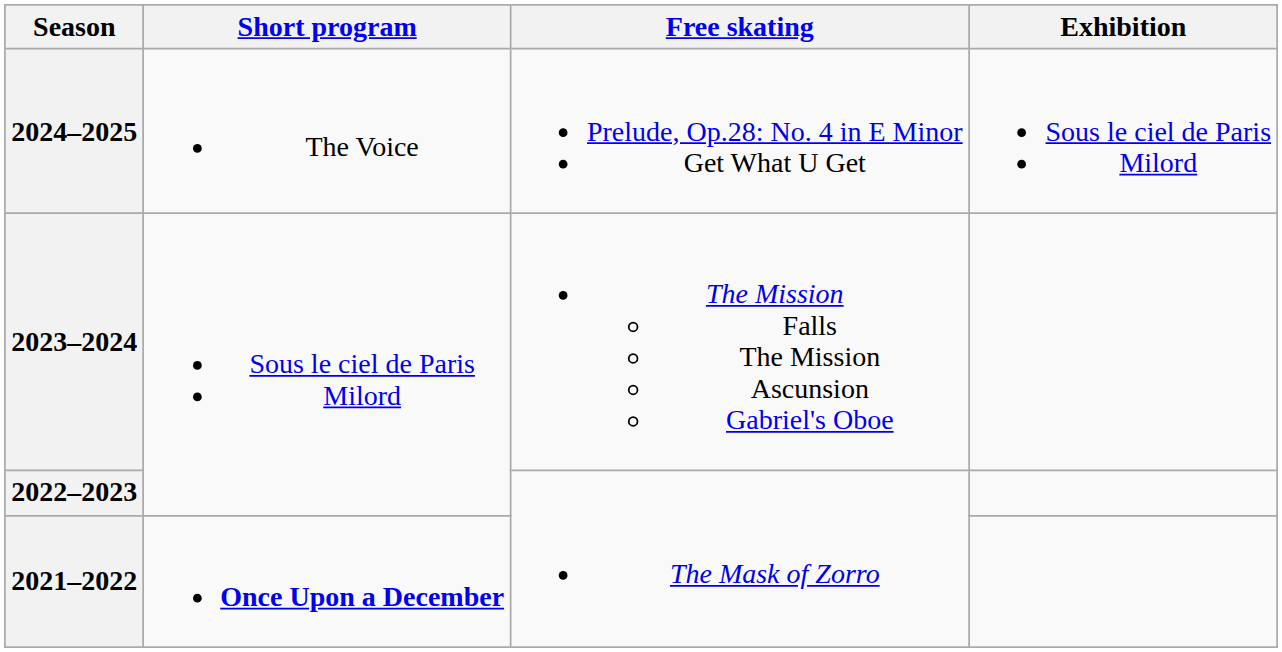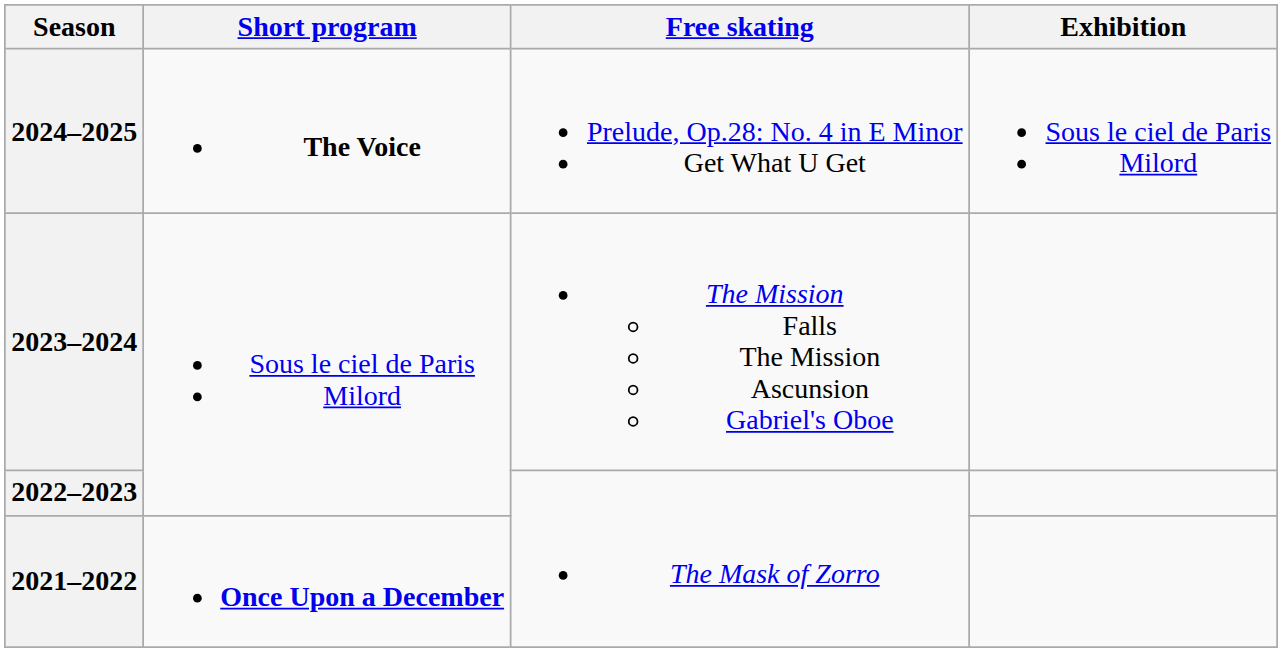(327, 147) normal -> (327, 147) bold
